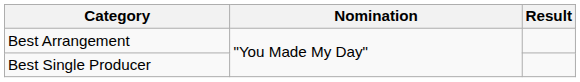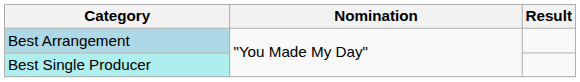(69, 40) no background -> (69, 40) lightblue background
(79, 64) no background -> (79, 64) paleturquoise background
